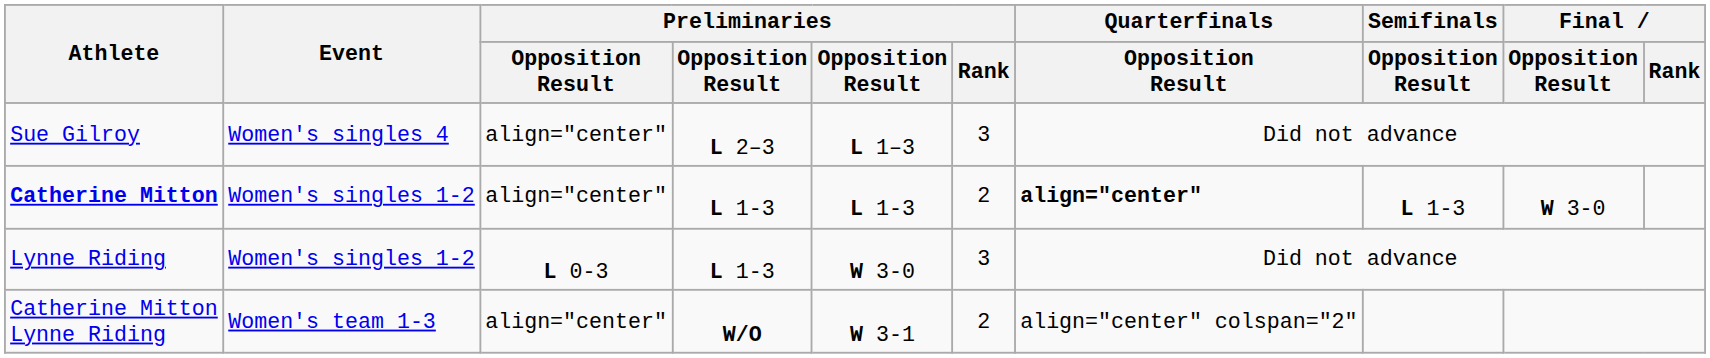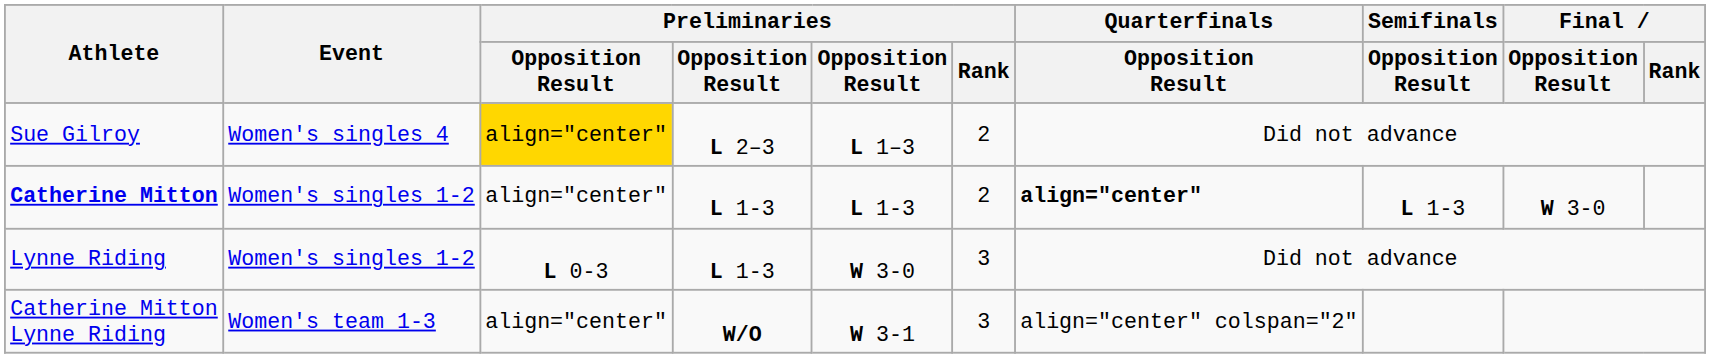(576, 134) no background -> (576, 134) gold background
(984, 134) 3 -> (984, 134) 2
(984, 321) 2 -> (984, 321) 3
